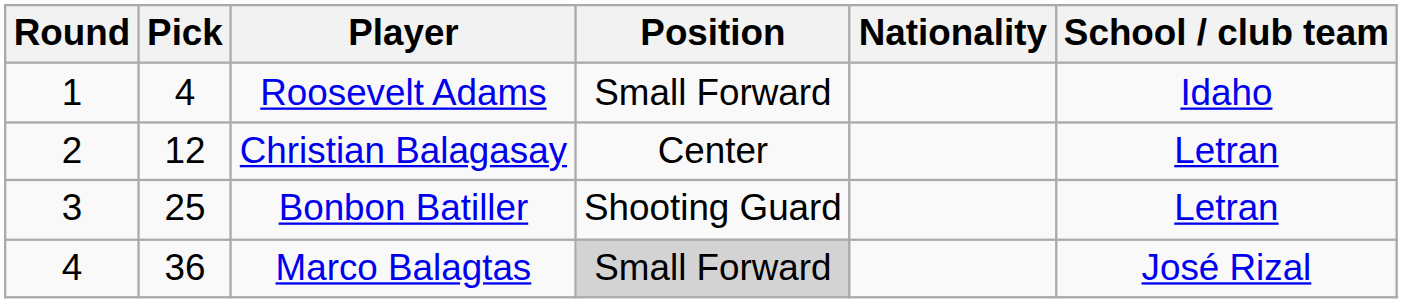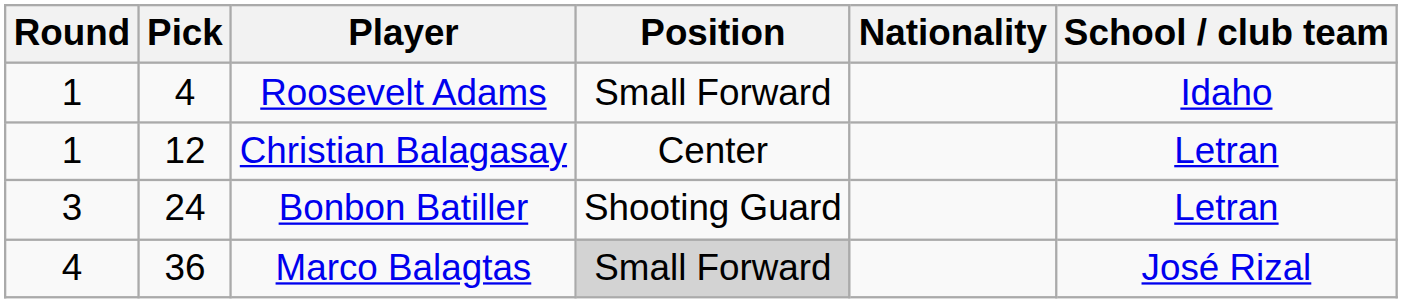(72, 150) 2 -> (72, 150) 1
(185, 208) 25 -> (185, 208) 24
